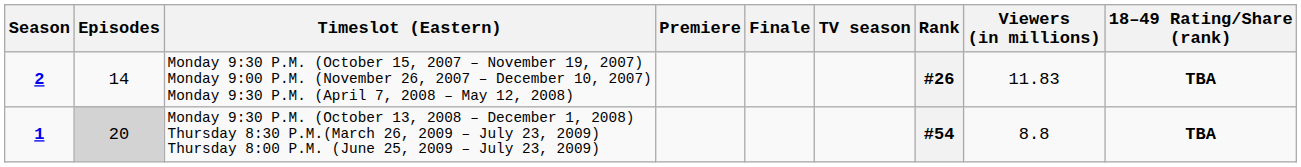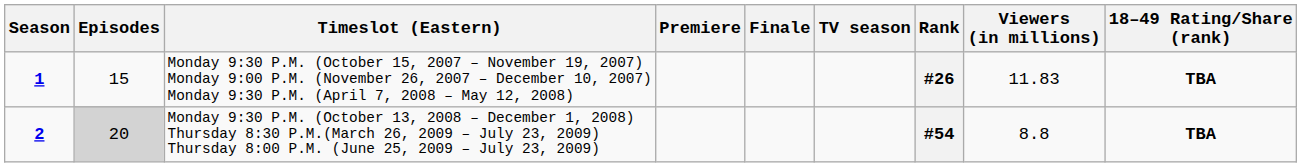(39, 79) 2 -> (39, 79) 1
(119, 79) 14 -> (119, 79) 15
(39, 134) 1 -> (39, 134) 2
